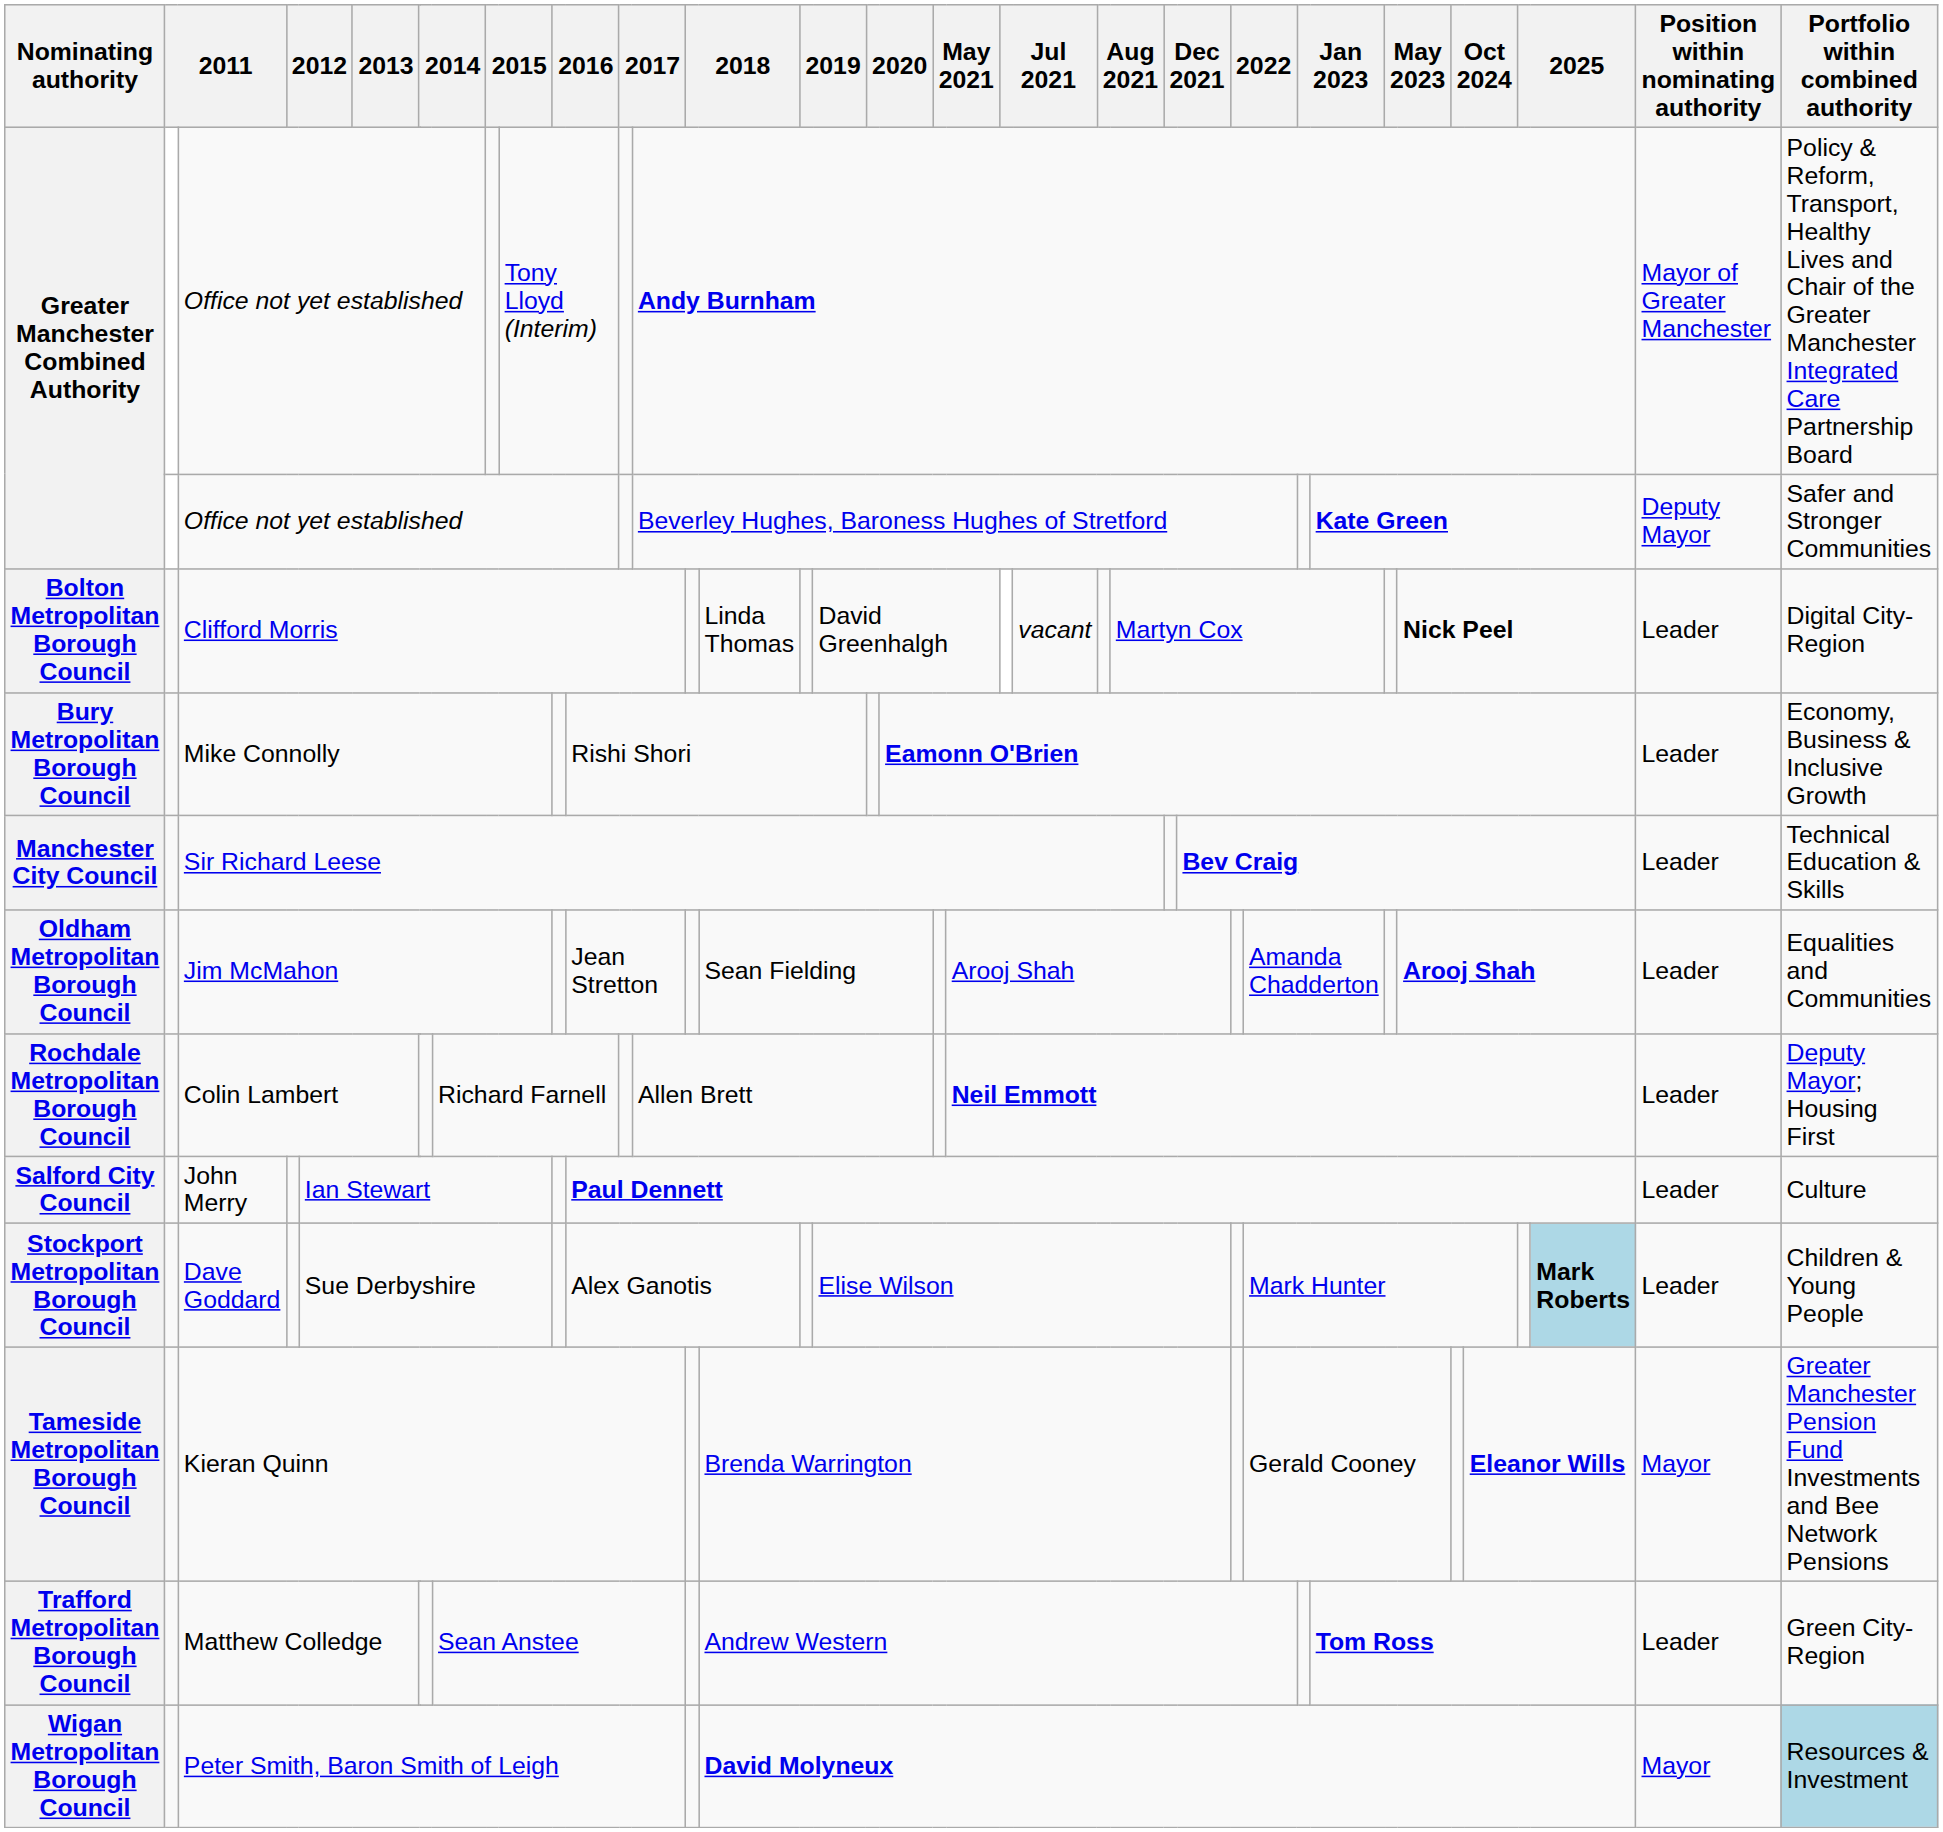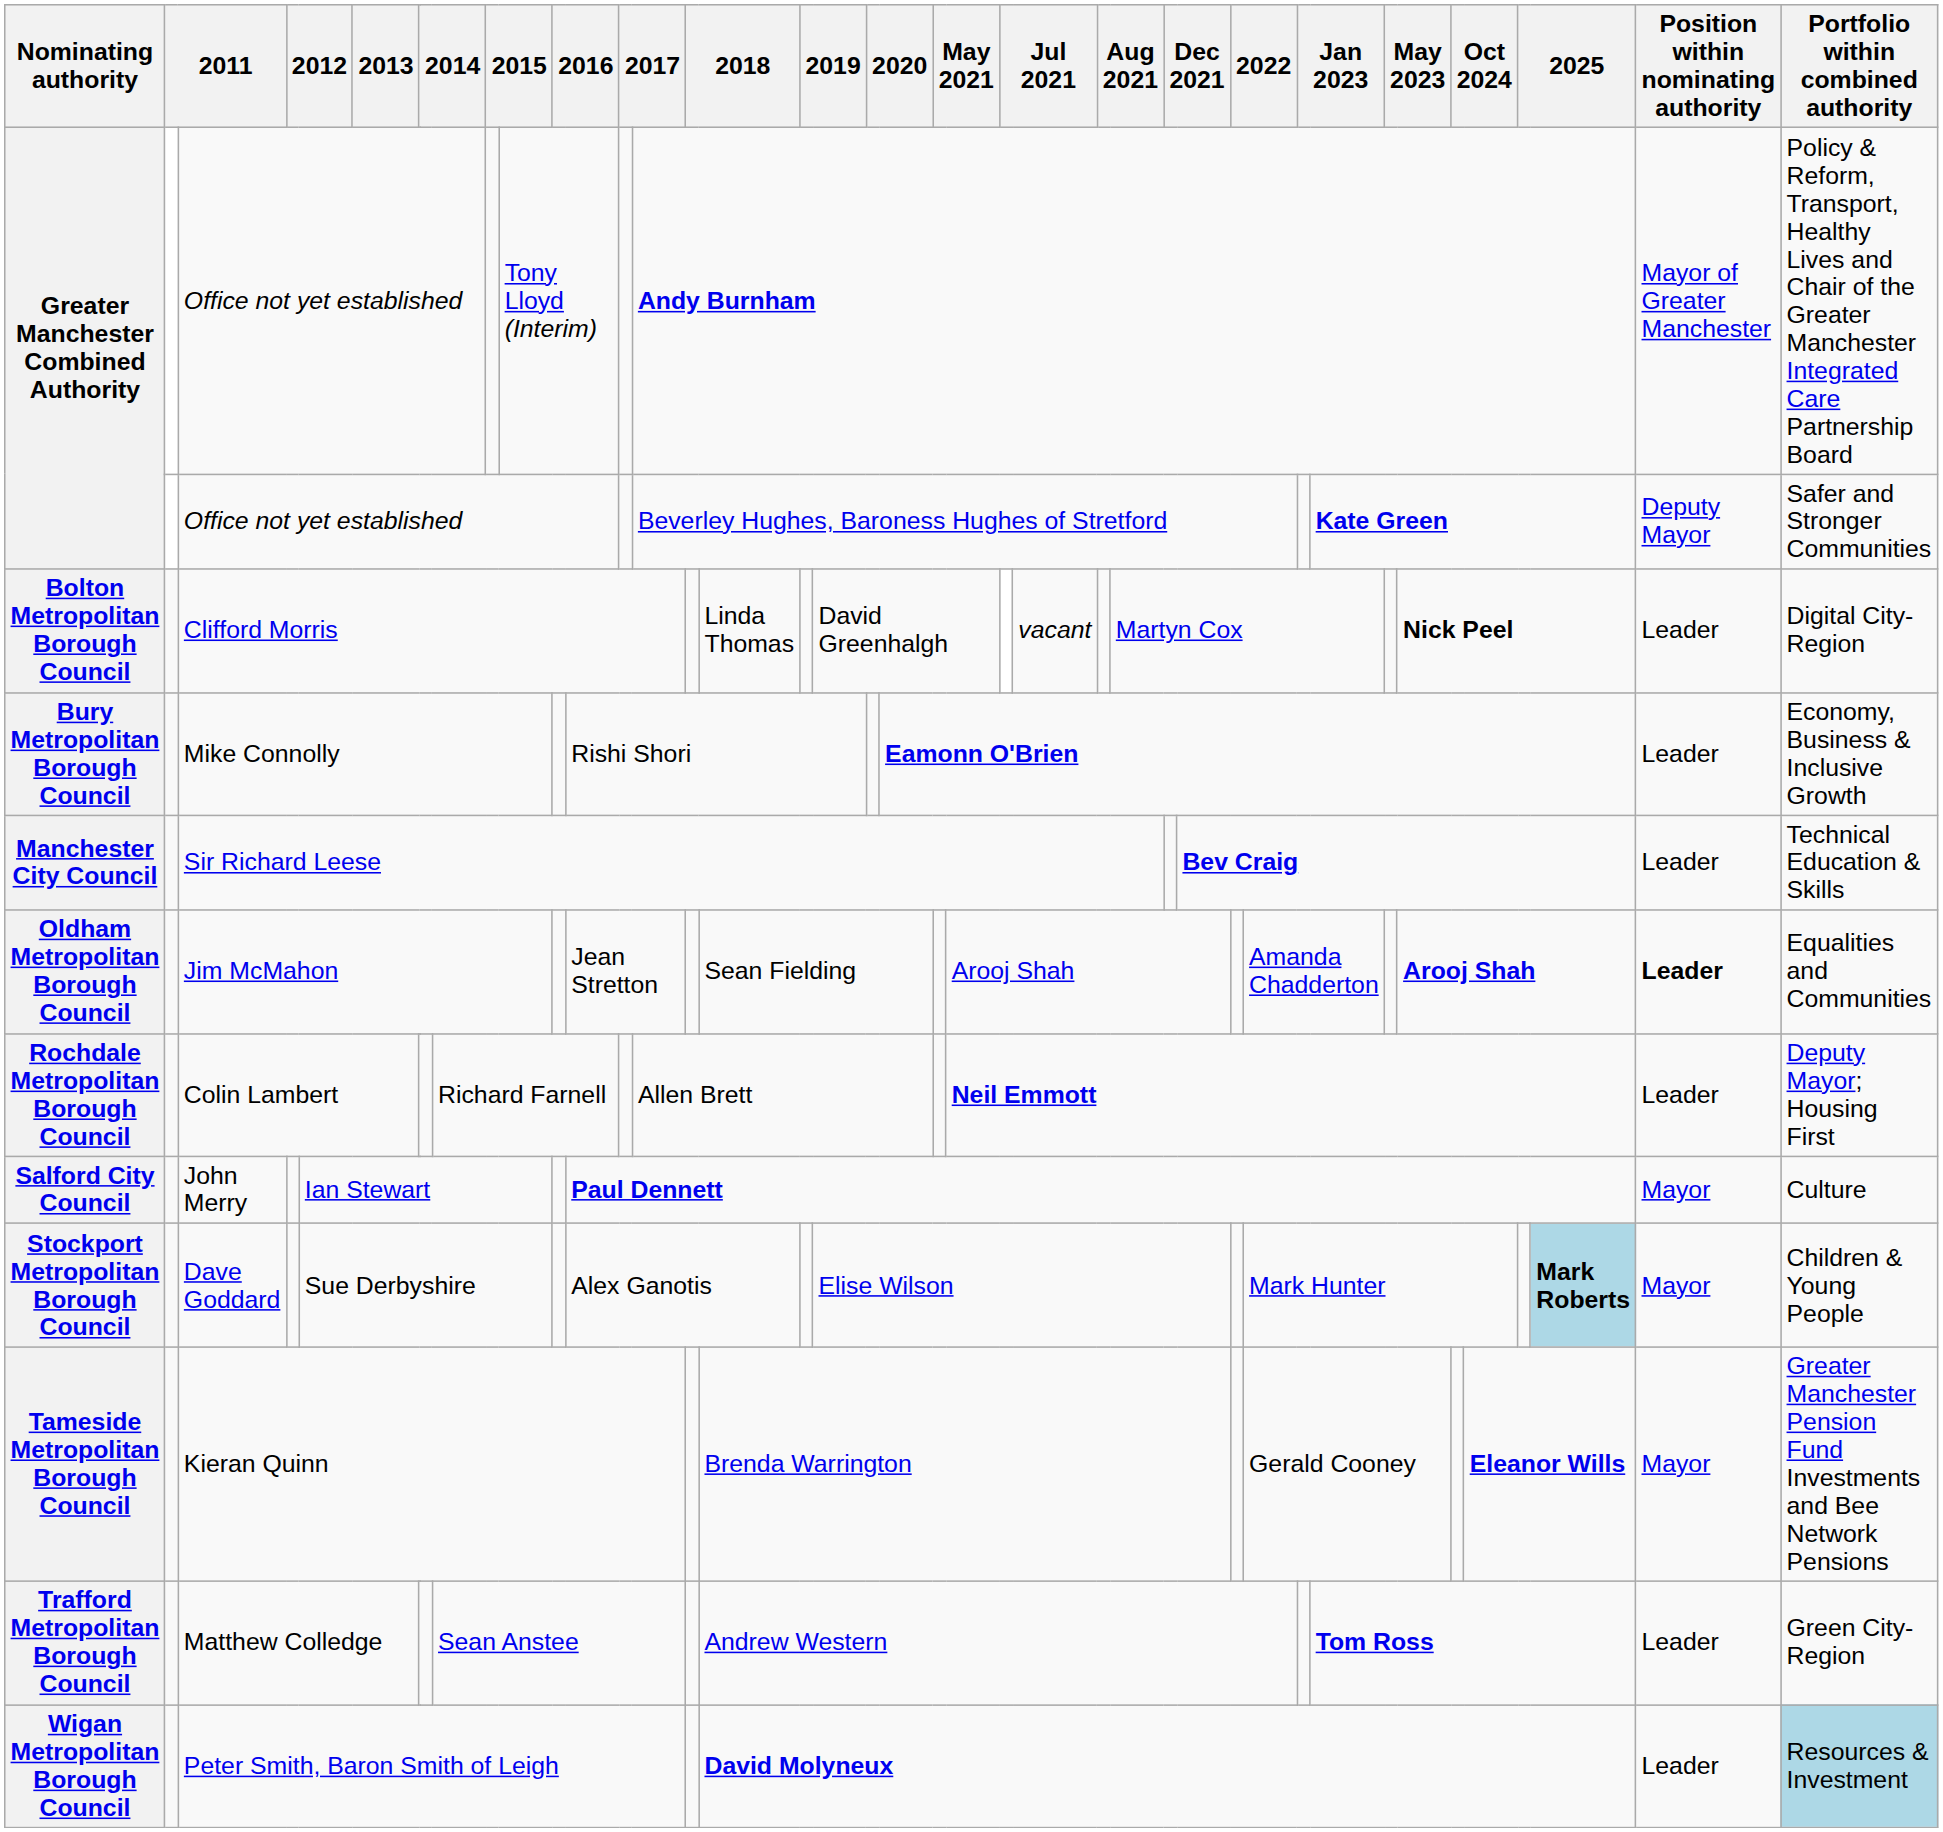(1680, 971) normal -> (1682, 971) bold
(1680, 1189) Leader -> (1676, 1189) Mayor
(1680, 1284) Leader -> (1676, 1284) Mayor
(1676, 1765) Mayor -> (1680, 1765) Leader
